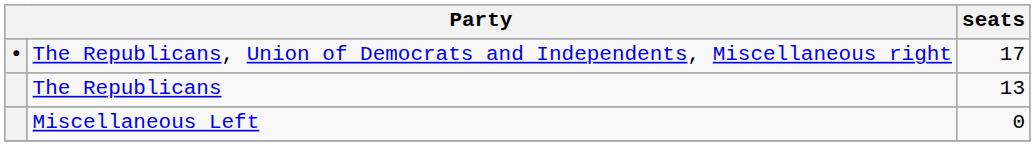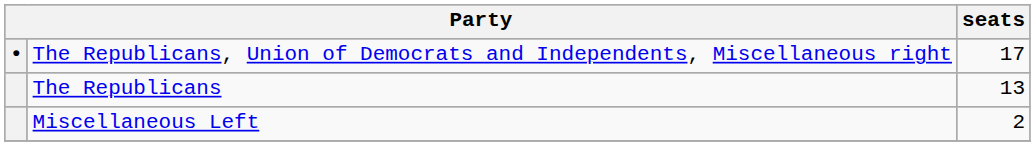(1019, 124) 0 -> (1019, 124) 2
